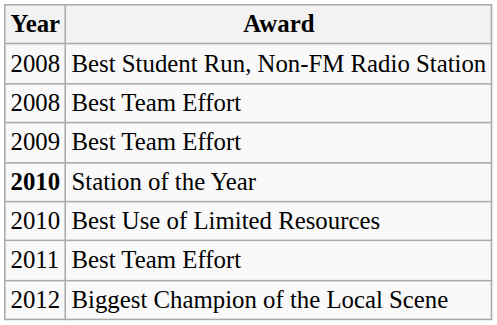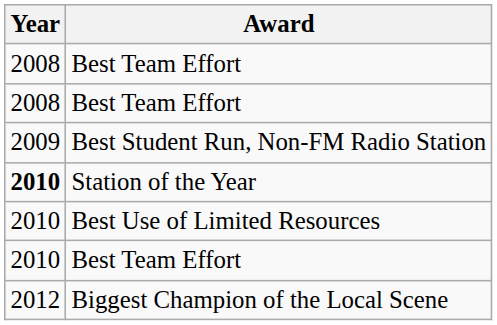(279, 63) Best Student Run, Non-FM Radio Station -> (156, 63) Best Team Effort
(156, 142) Best Team Effort -> (279, 142) Best Student Run, Non-FM Radio Station
(35, 260) 2011 -> (35, 260) 2010
